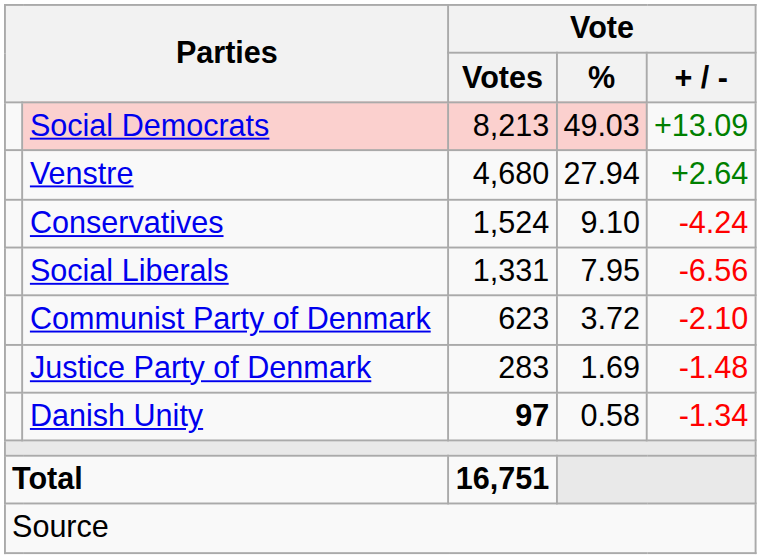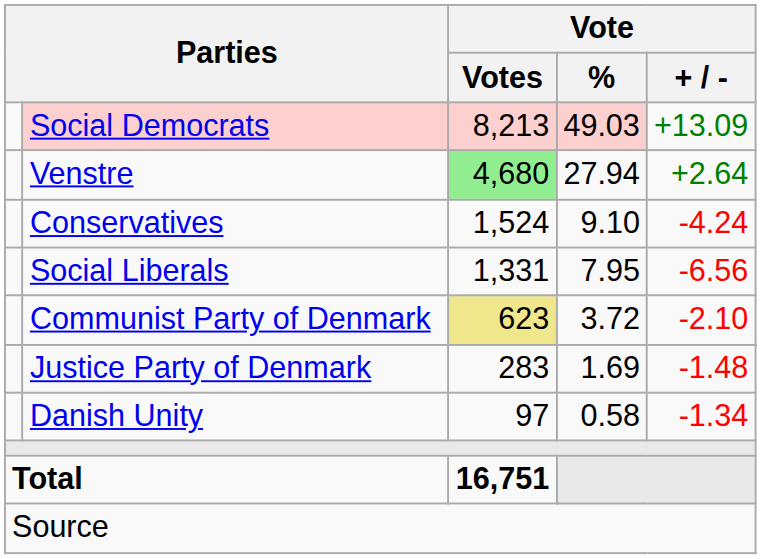(511, 174) no background -> (511, 174) lightgreen background
(524, 319) no background -> (524, 319) khaki background
(532, 416) bold -> (532, 416) normal
